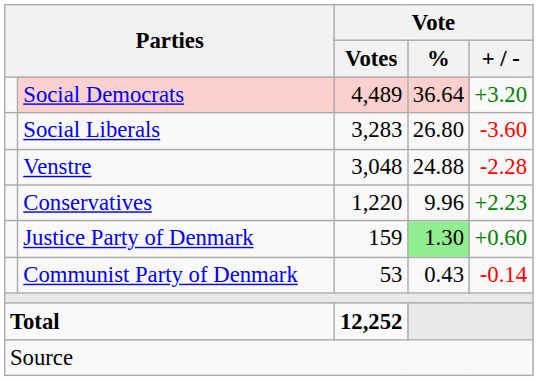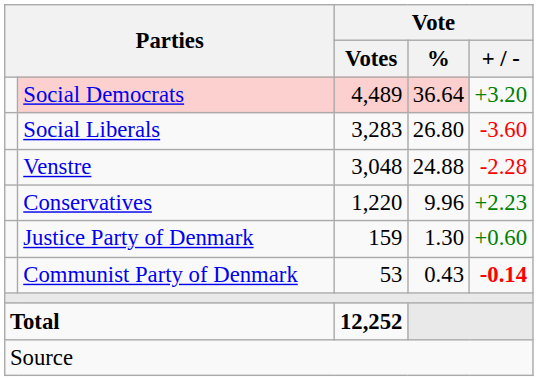(444, 238) lightgreen background -> (444, 238) no background
(503, 274) normal -> (503, 274) bold
